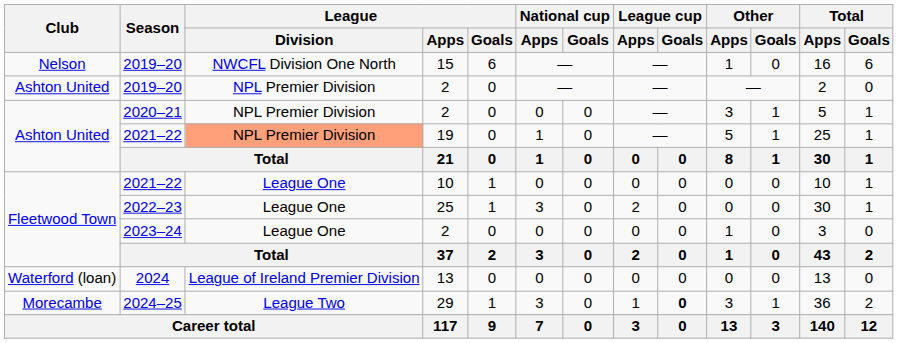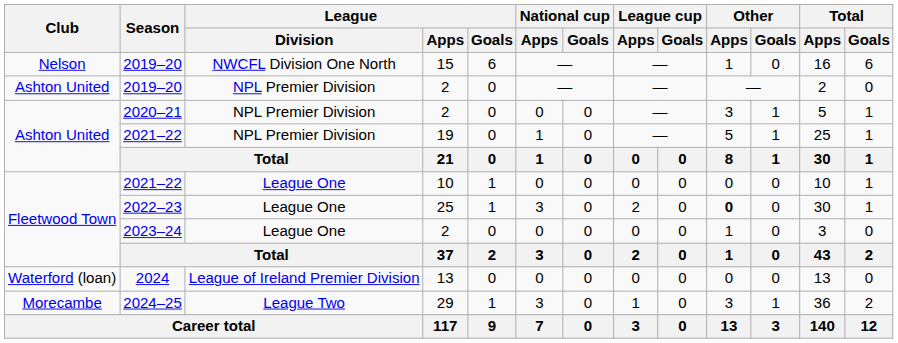(304, 135) lightsalmon background -> (304, 135) no background
(729, 207) normal -> (729, 207) bold
(682, 302) bold -> (682, 302) normal
